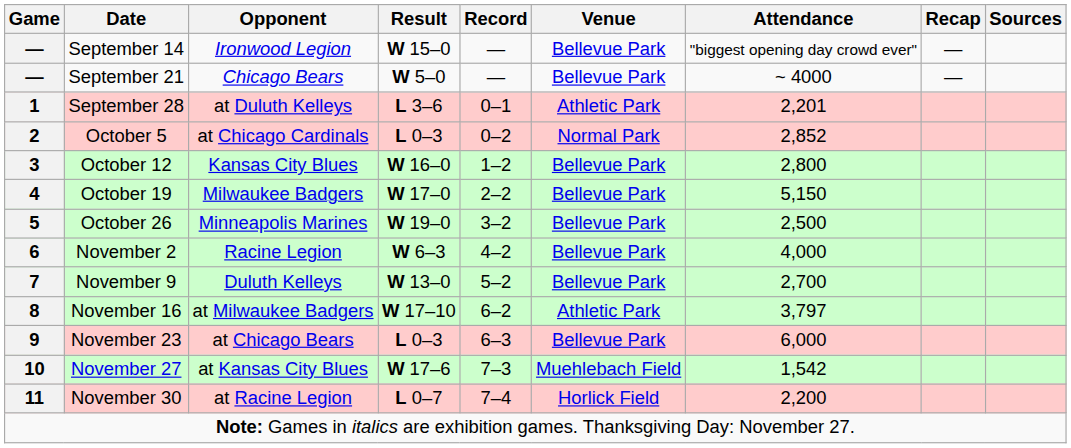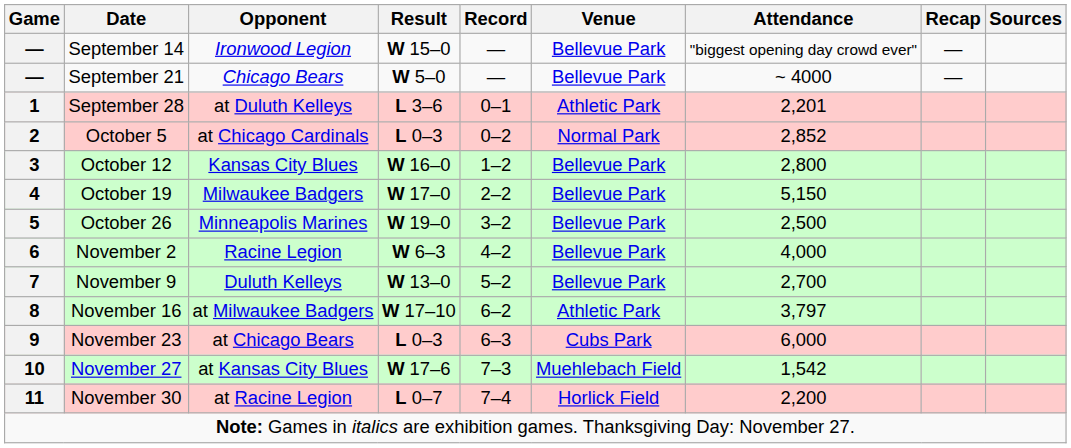(609, 340) Bellevue Park -> (609, 340) Cubs Park
